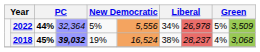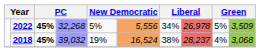(45, 26) 44% -> (45, 26) 45%
(72, 26) 32,364 -> (72, 26) 32,268
(72, 40) bold -> (72, 40) normal
